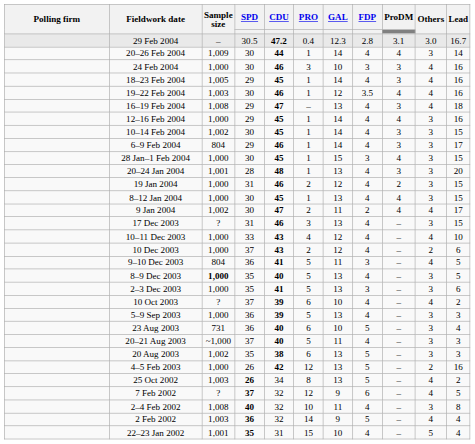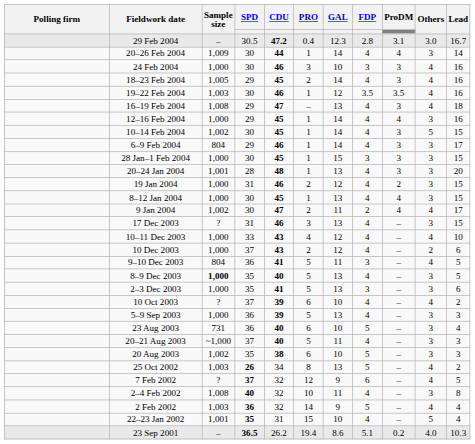(308, 80) 1 -> (308, 80) 2
(399, 93) 4 -> (399, 93) 3.5
(431, 132) 3 -> (431, 132) 5
(399, 158) 4 -> (399, 158) 3
(338, 354) 13 -> (338, 354) 10
- row: (156, 368)
+ row: (156, 433)
